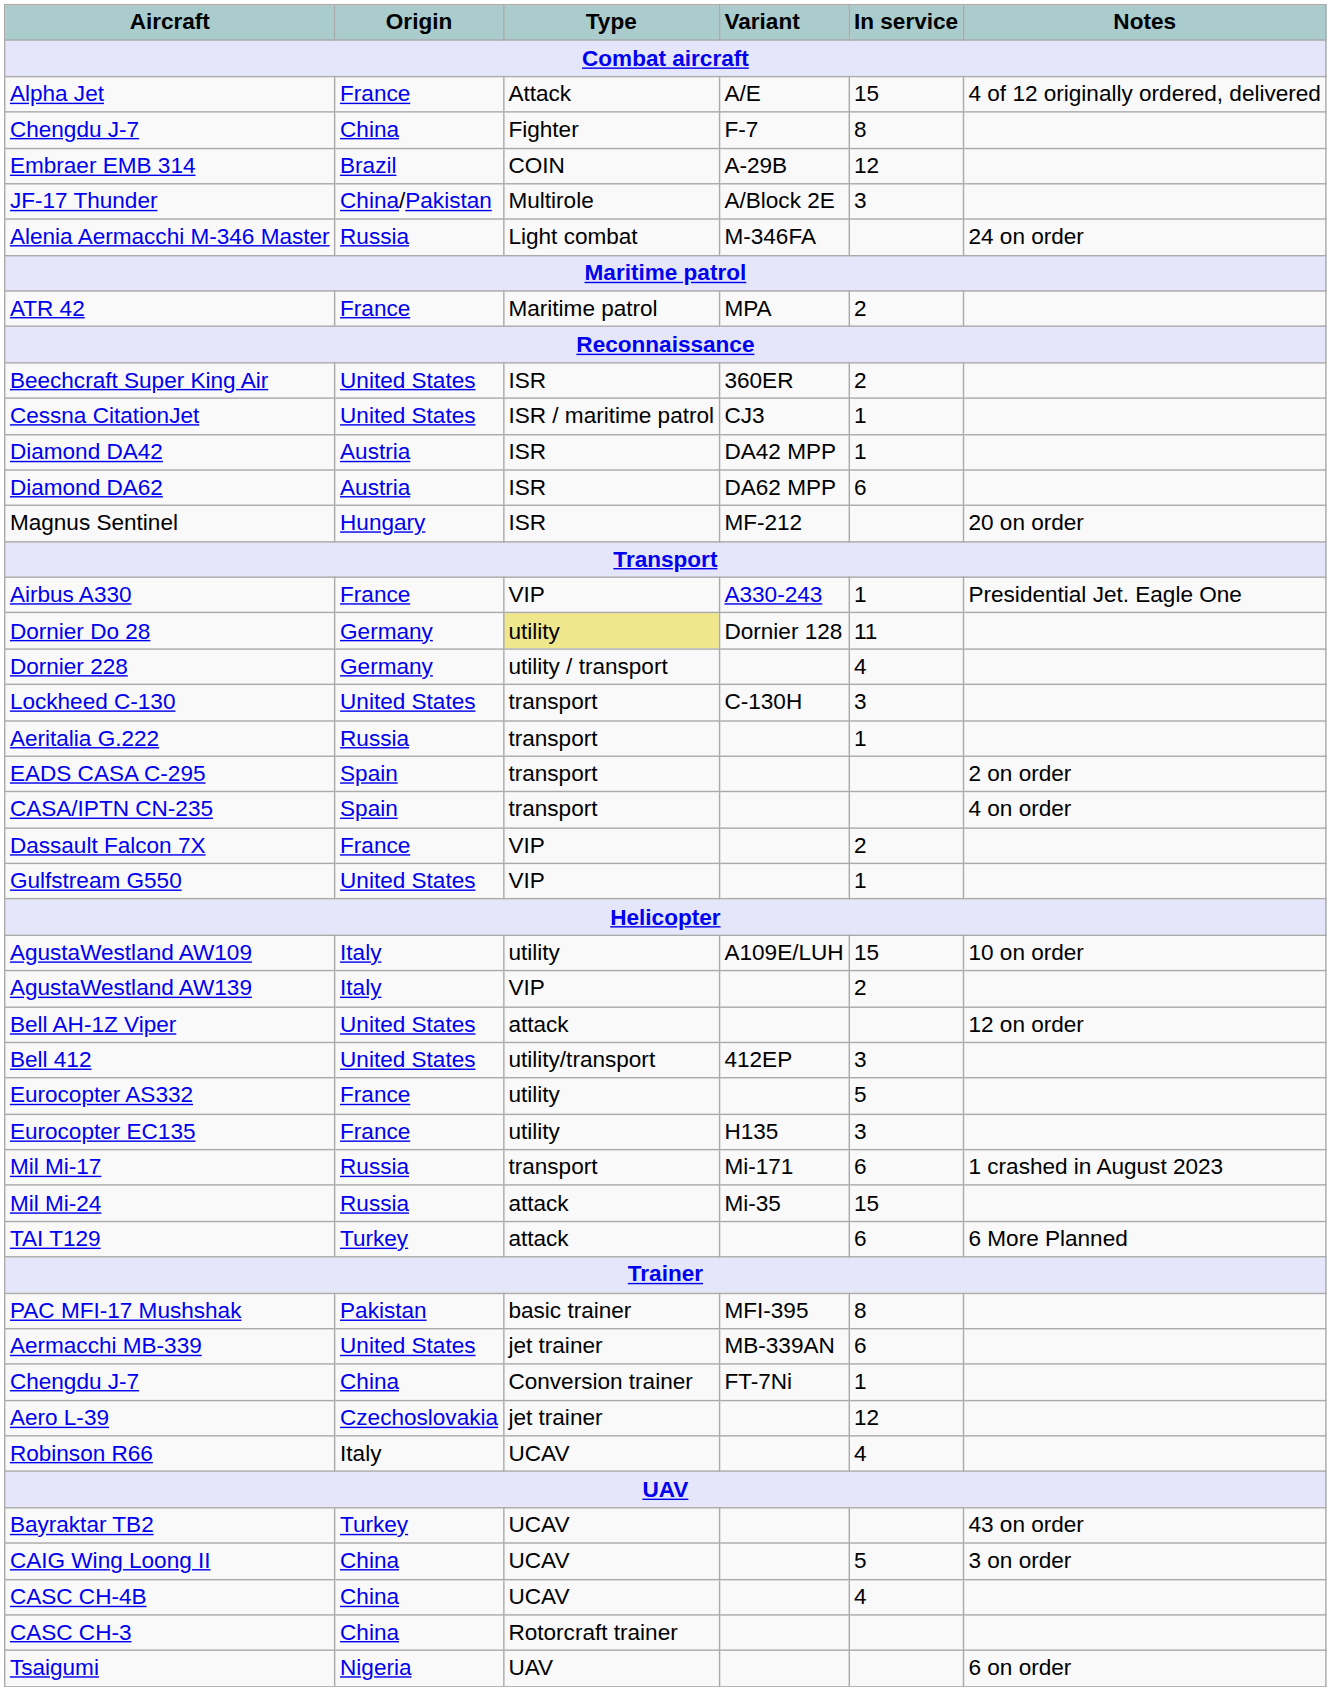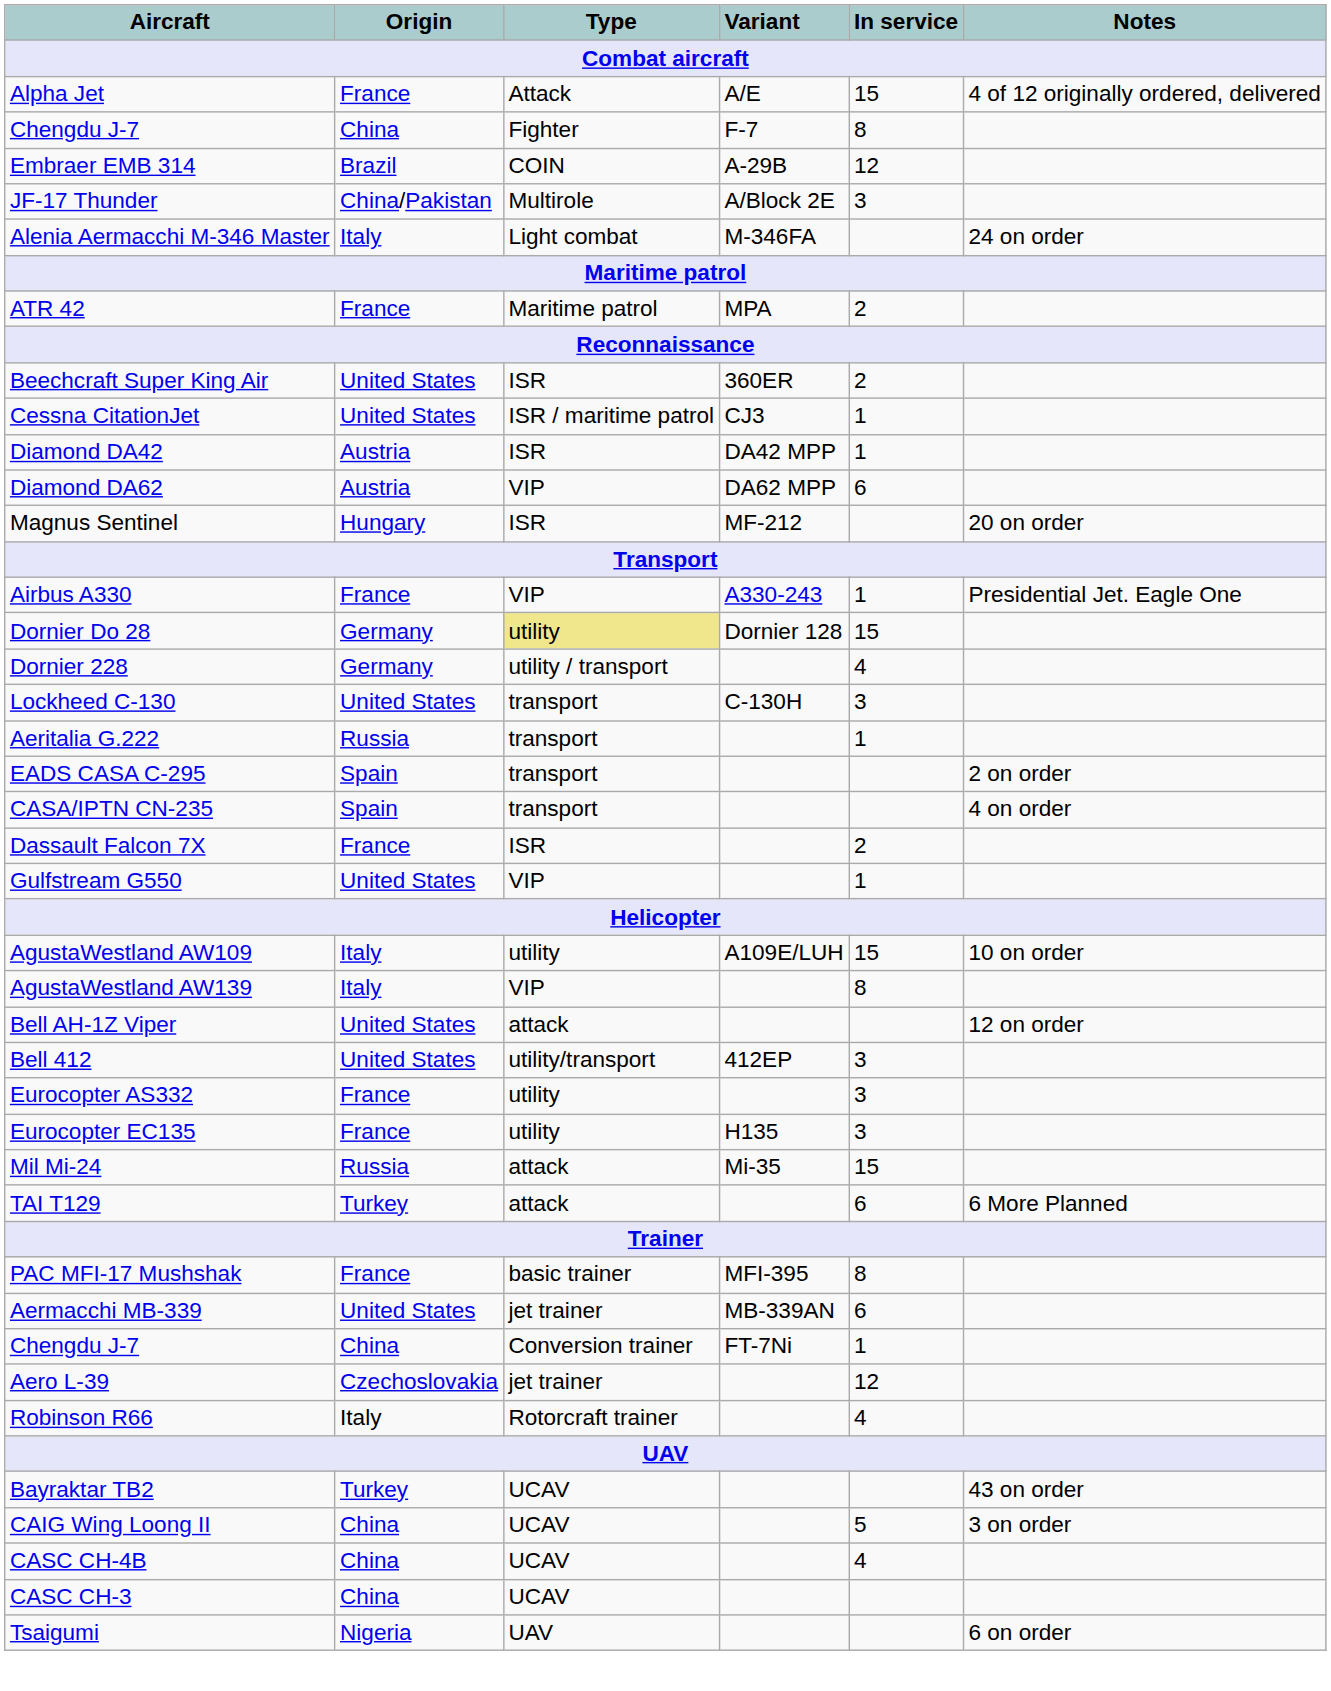(375, 237) Russia -> (361, 237) Italy
(527, 487) ISR -> (527, 487) VIP
(866, 630) 11 -> (867, 630) 15
(527, 845) VIP -> (527, 845) ISR
(860, 988) 2 -> (860, 988) 8
(860, 1095) 5 -> (860, 1095) 3
- row: (56, 1167)
(383, 1310) Pakistan -> (375, 1274) France
(539, 1453) UCAV -> (593, 1417) Rotorcraft trainer
(593, 1632) Rotorcraft trainer -> (539, 1596) UCAV
